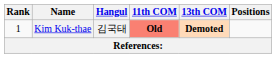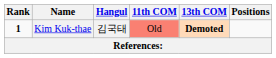(18, 29) normal -> (18, 29) bold
(154, 29) bold -> (154, 29) normal
